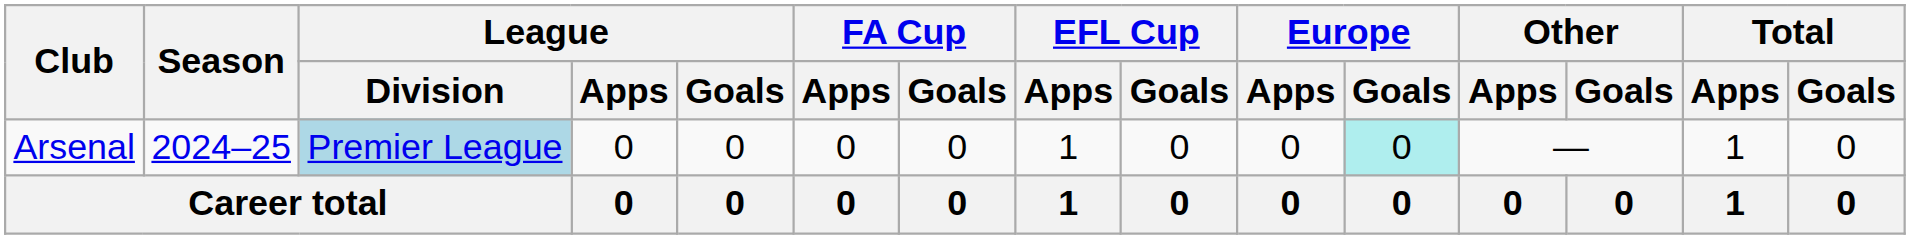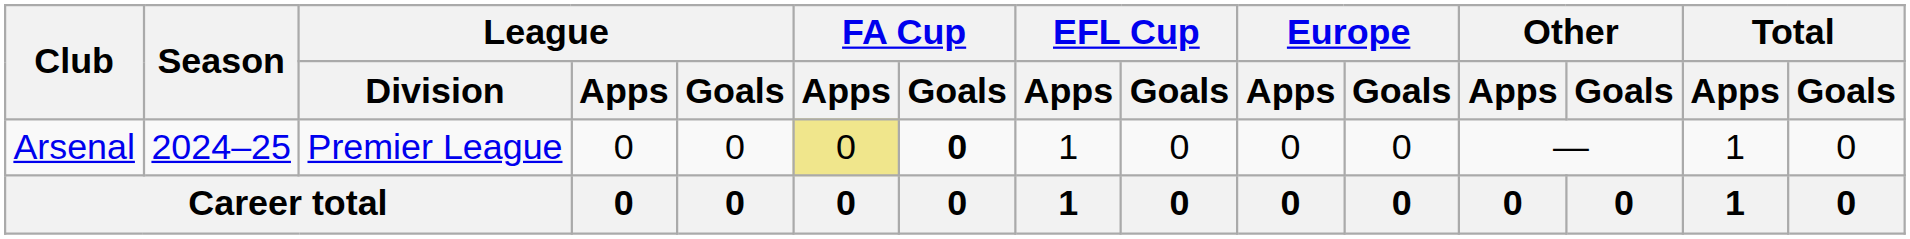(435, 146) lightblue background -> (435, 146) no background
(846, 146) no background -> (846, 146) khaki background
(957, 146) normal -> (957, 146) bold
(1402, 146) paleturquoise background -> (1402, 146) no background
